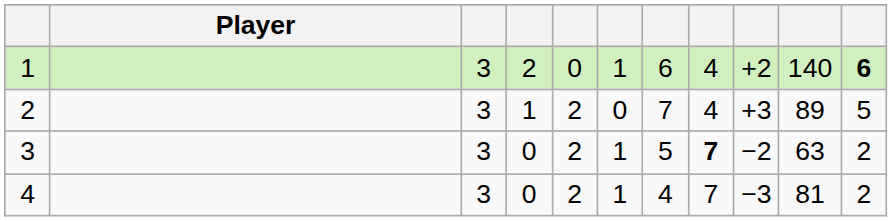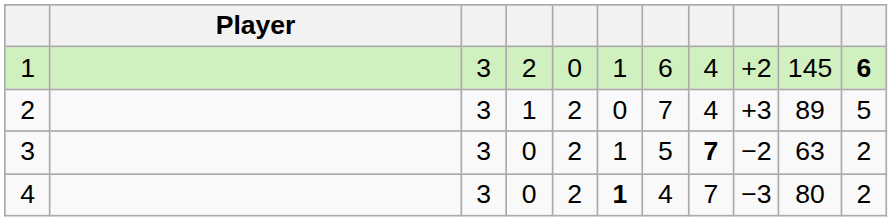(810, 67) 140 -> (810, 67) 145
(620, 194) normal -> (620, 194) bold
(810, 194) 81 -> (810, 194) 80
